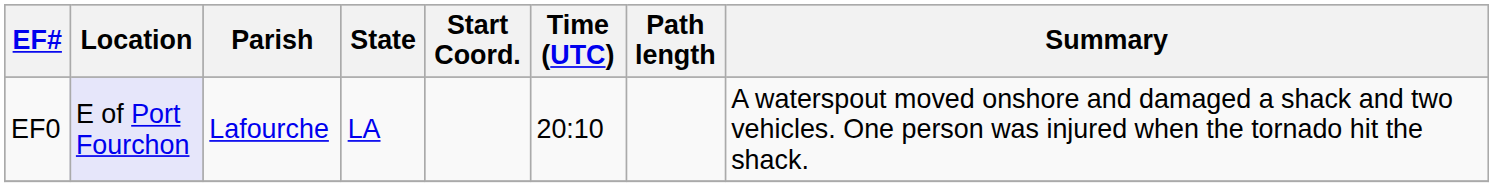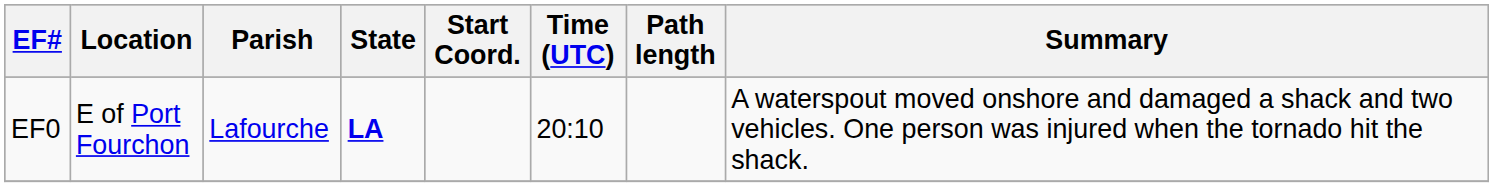(133, 128) lavender background -> (133, 128) no background
(364, 128) normal -> (366, 128) bold
